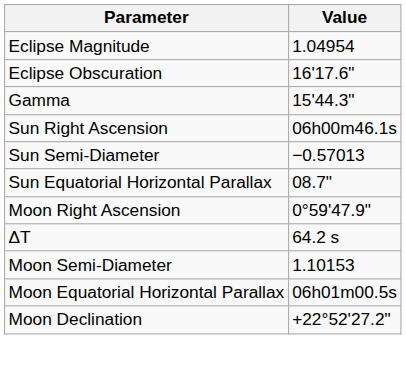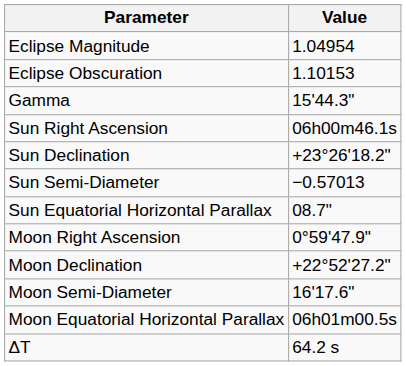(323, 73) 16'17.6" -> (323, 73) 1.10153
+ row: (69, 155)
rows swapped: (75, 319) <-> (20, 237)
(323, 264) 1.10153 -> (323, 292) 16'17.6"
